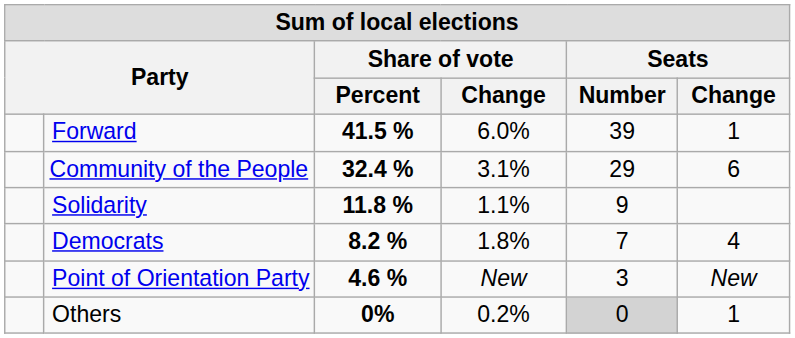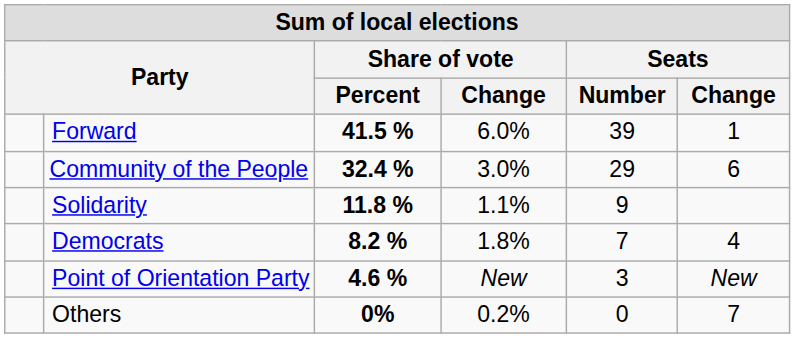(504, 168) 3.1% -> (504, 168) 3.0%
(622, 315) lightgrey background -> (622, 315) no background
(734, 315) 1 -> (734, 315) 7
